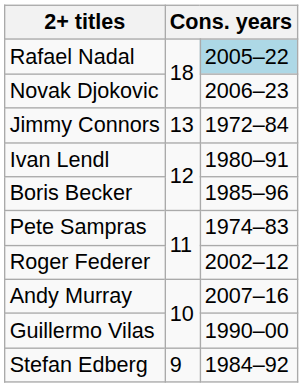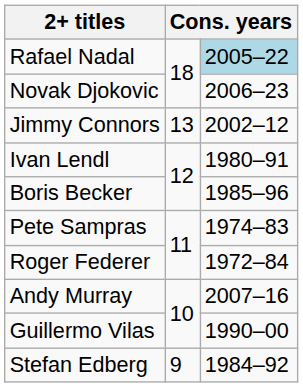(247, 124) 1972–84 -> (247, 124) 2002–12
(247, 262) 2002–12 -> (247, 262) 1972–84
